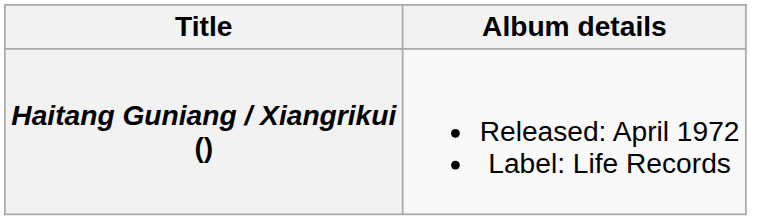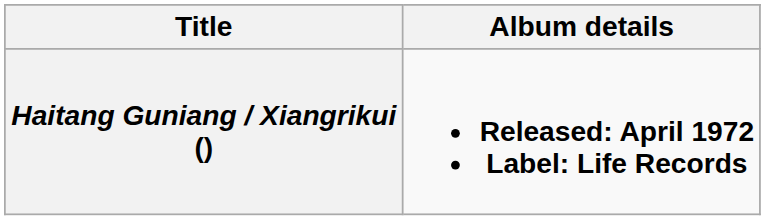(574, 148) normal -> (582, 148) bold
